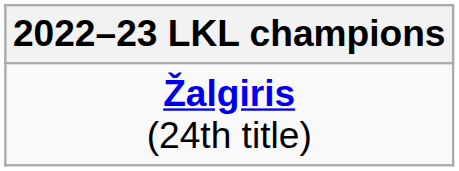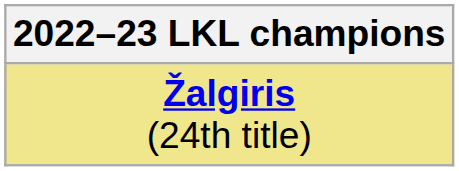(229, 113) no background -> (229, 113) khaki background
